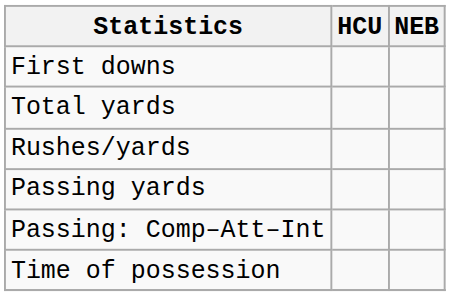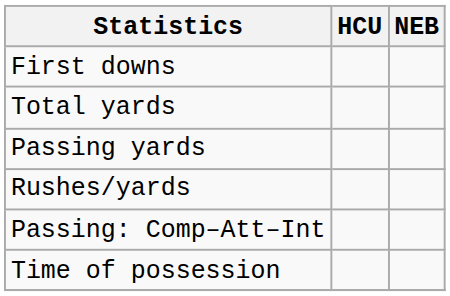rows swapped: (101, 148) <-> (108, 189)
